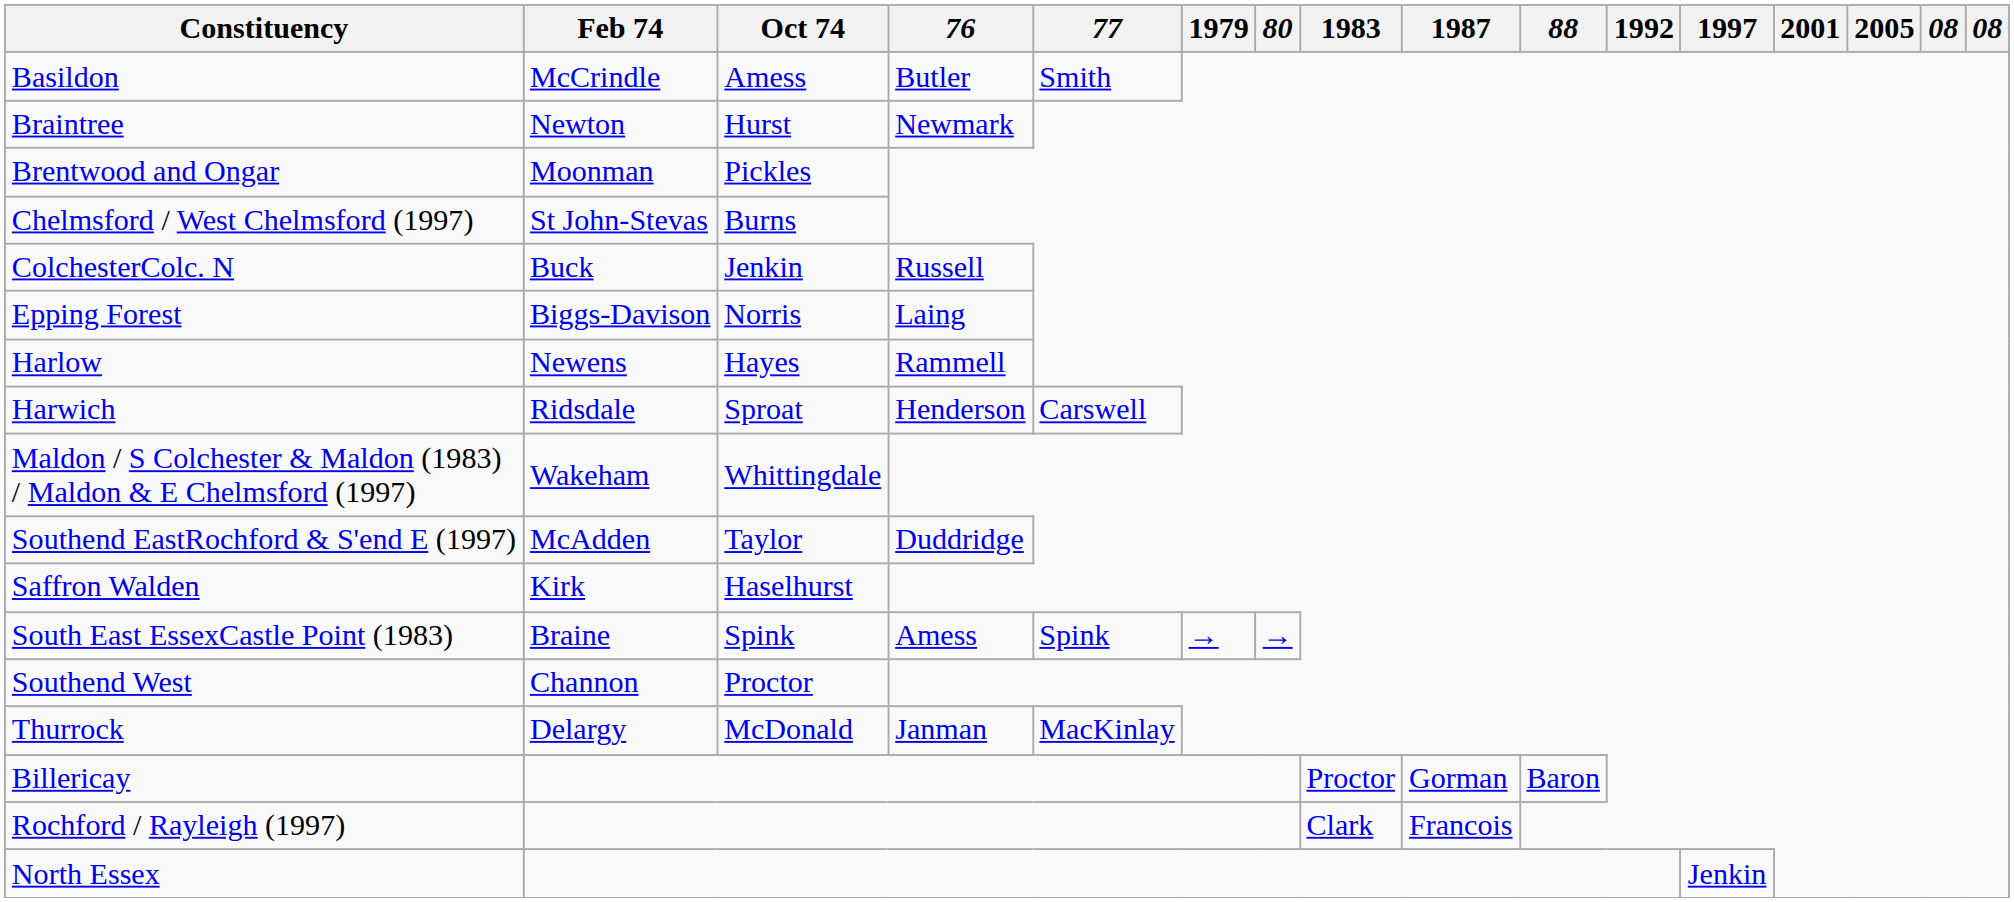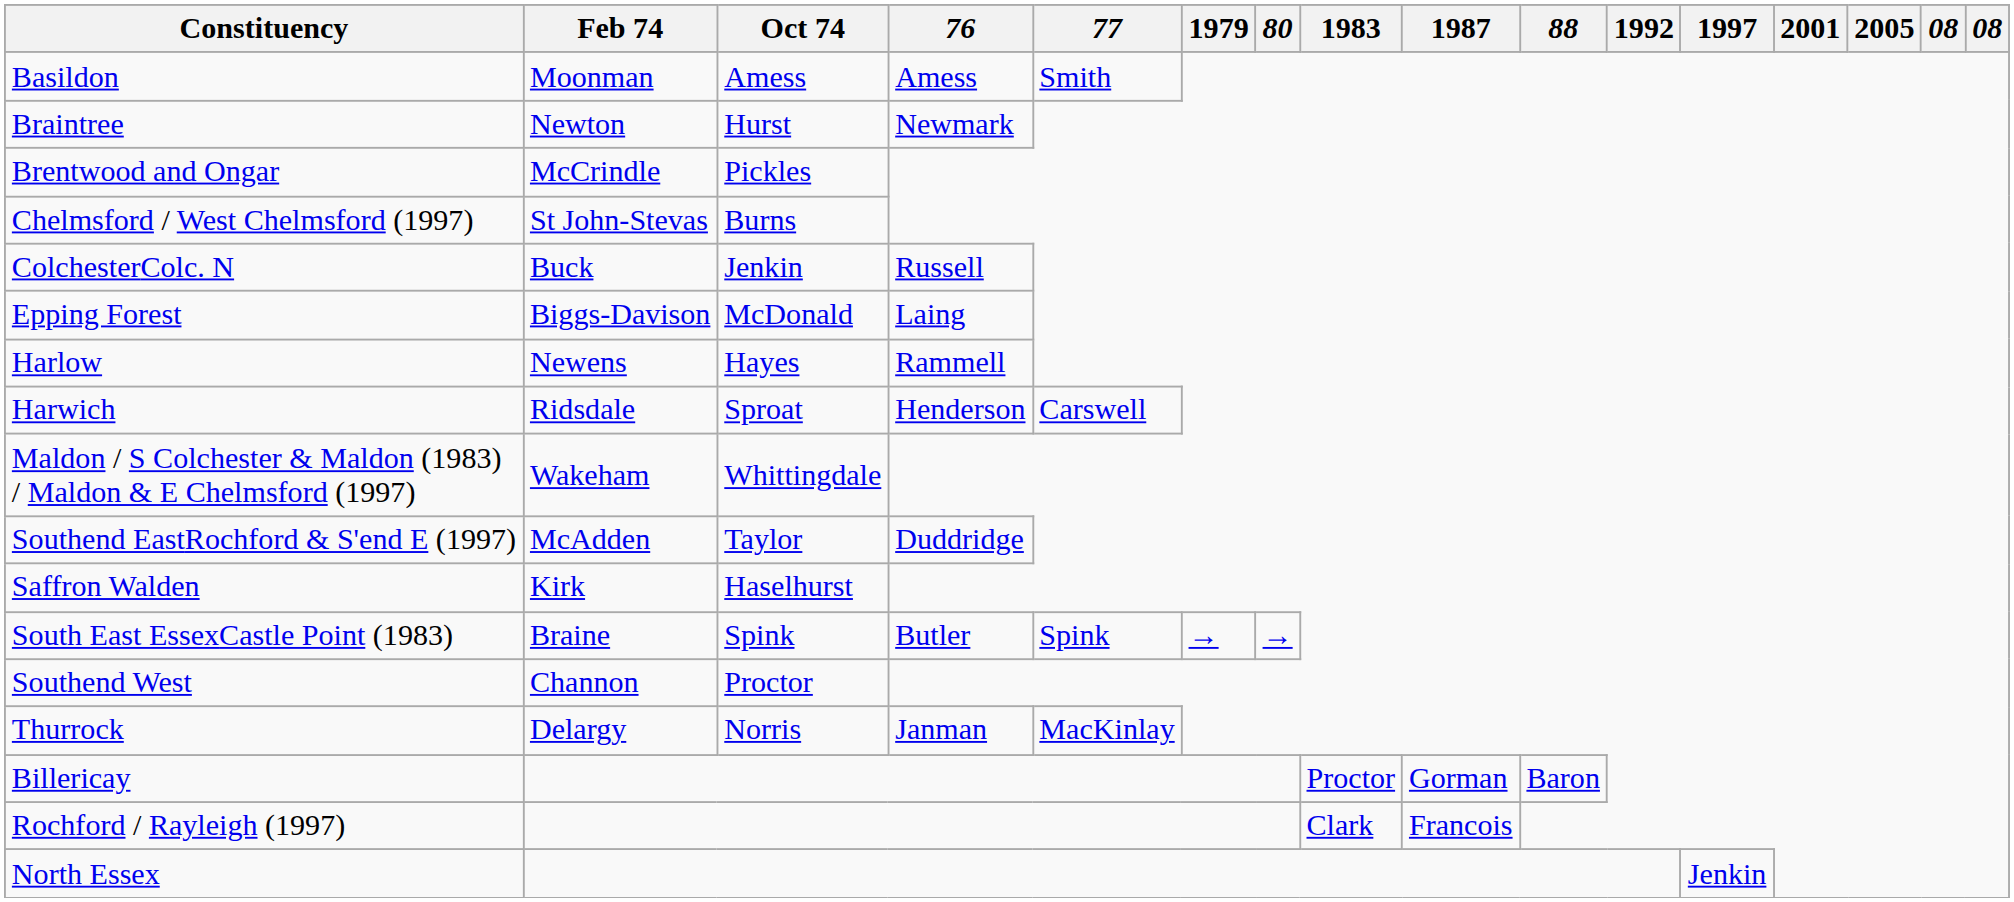(595, 76) McCrindle -> (592, 76) Moonman
(933, 76) Butler -> (936, 76) Amess
(592, 171) Moonman -> (595, 171) McCrindle
(763, 314) Norris -> (789, 314) McDonald
(936, 634) Amess -> (933, 634) Butler
(789, 730) McDonald -> (763, 730) Norris
